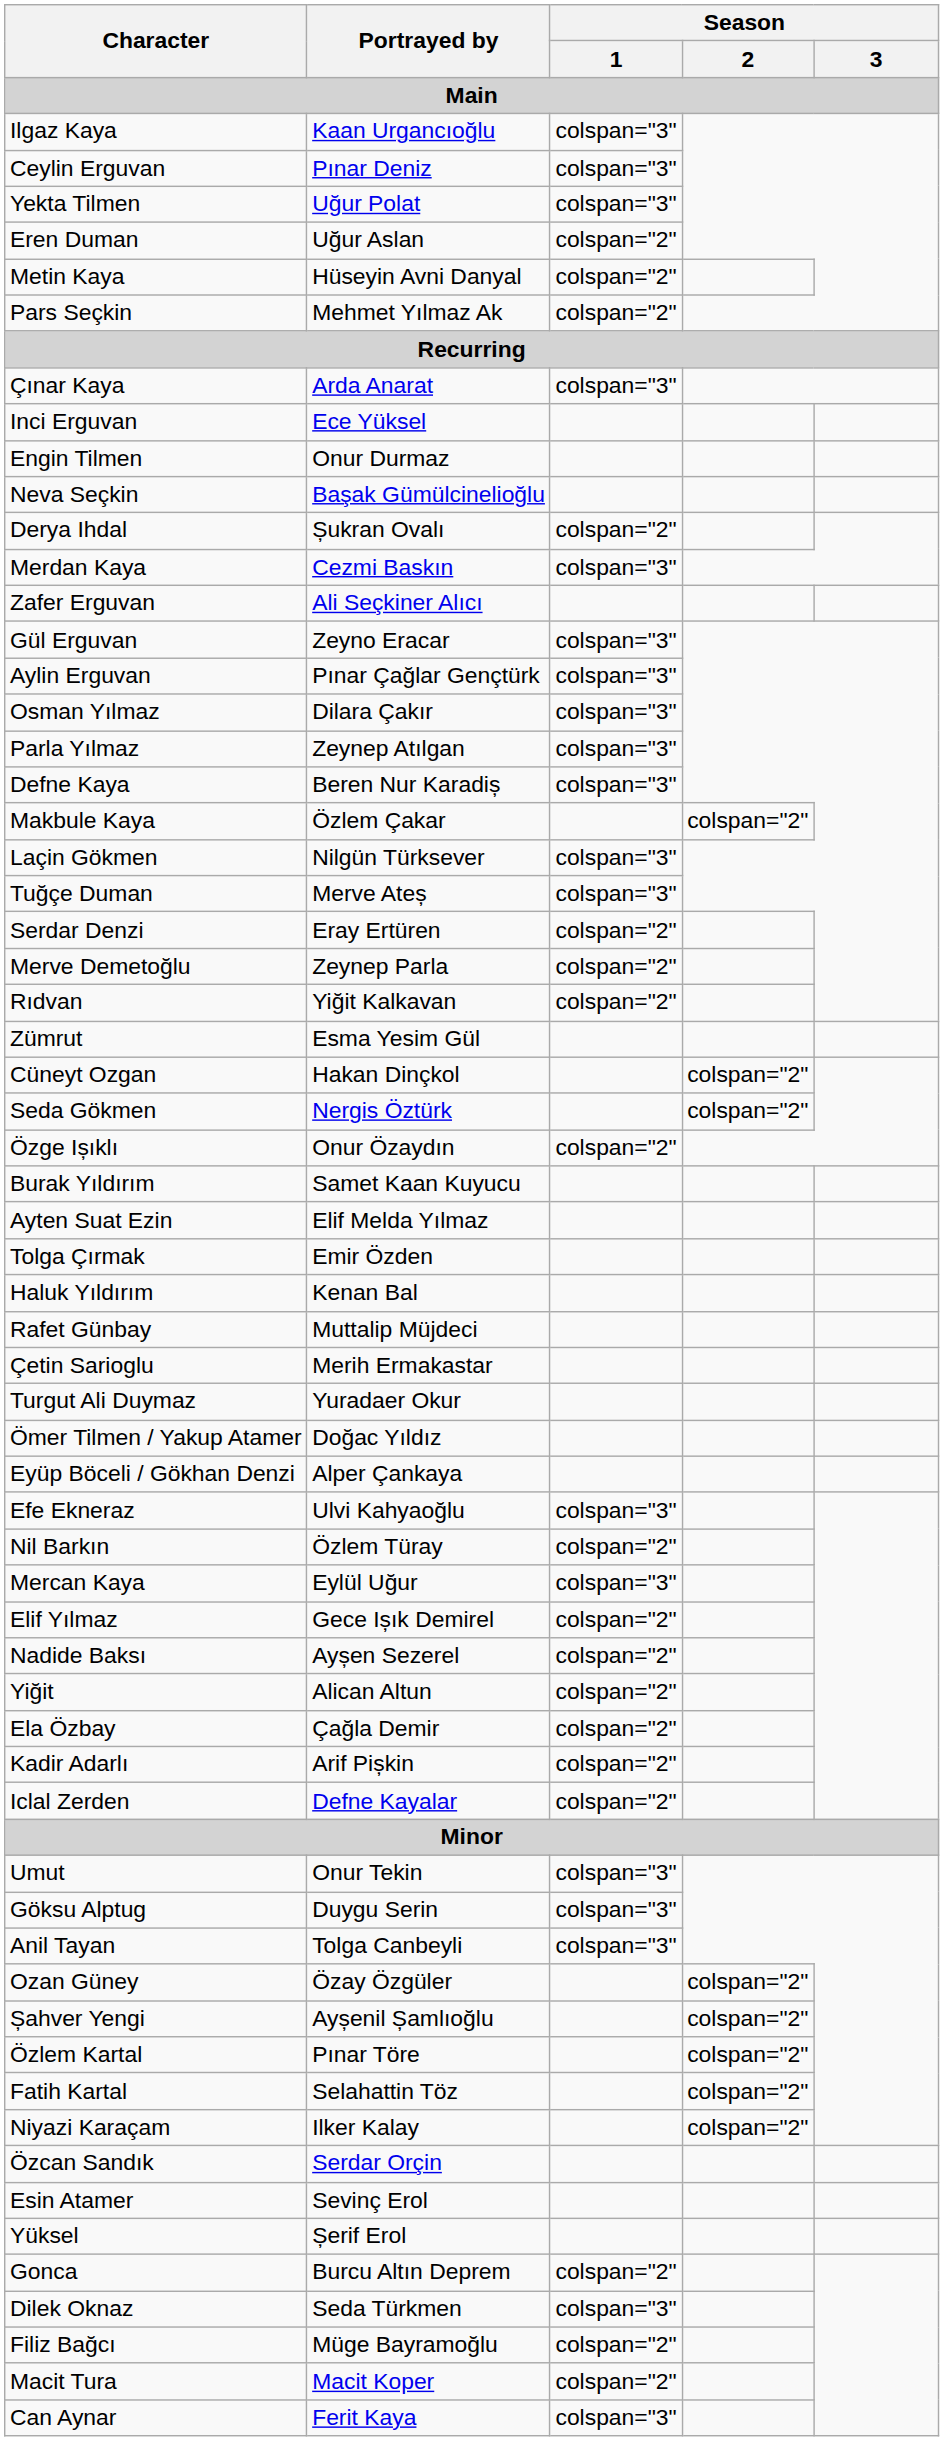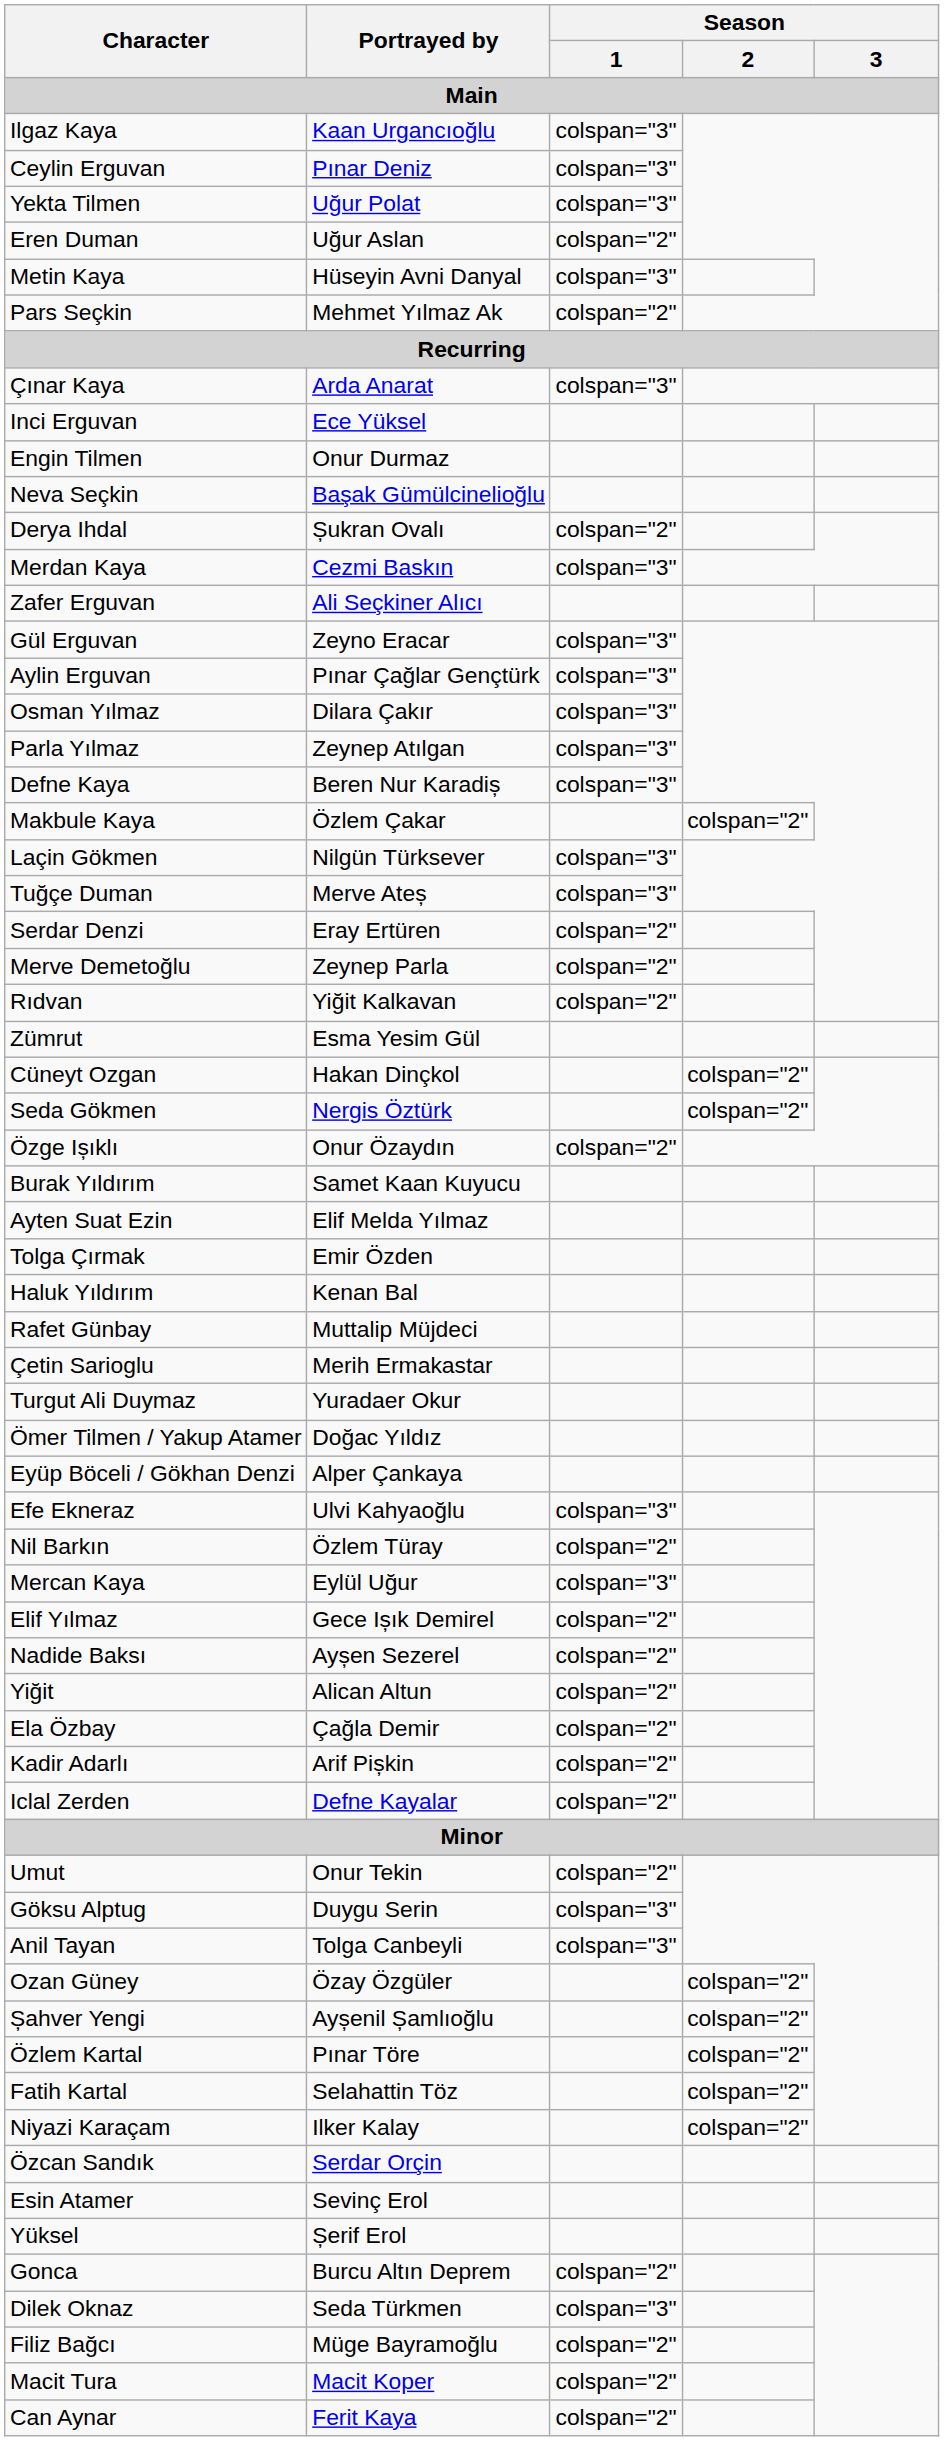(616, 276) colspan="2" -> (616, 276) colspan="3"
(616, 1873) colspan="3" -> (616, 1873) colspan="2"
(616, 2417) colspan="3" -> (616, 2417) colspan="2"
